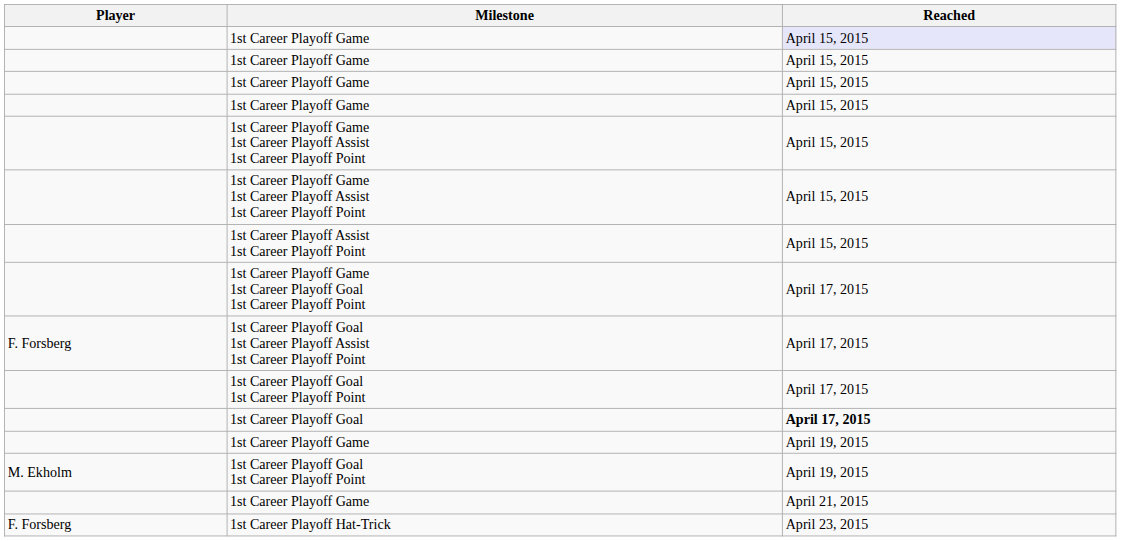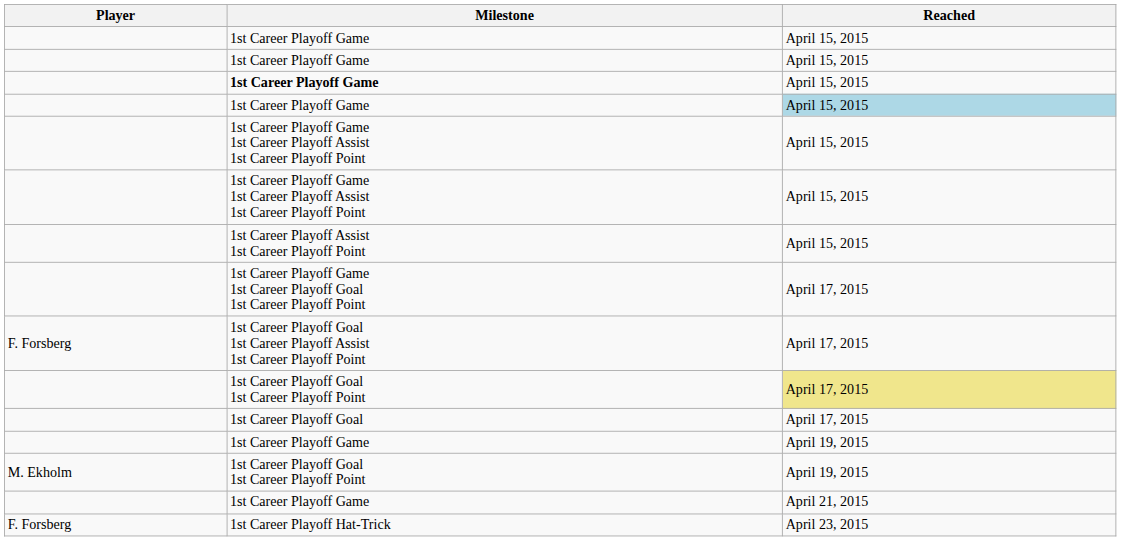(827, 37) lavender background -> (827, 37) no background
(300, 82) normal -> (304, 82) bold
(827, 104) no background -> (827, 104) lightblue background
(827, 389) no background -> (827, 389) khaki background
(828, 419) bold -> (827, 419) normal
